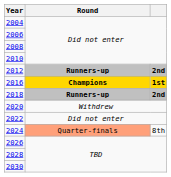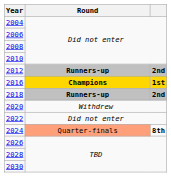(159, 130) normal -> (159, 130) bold
